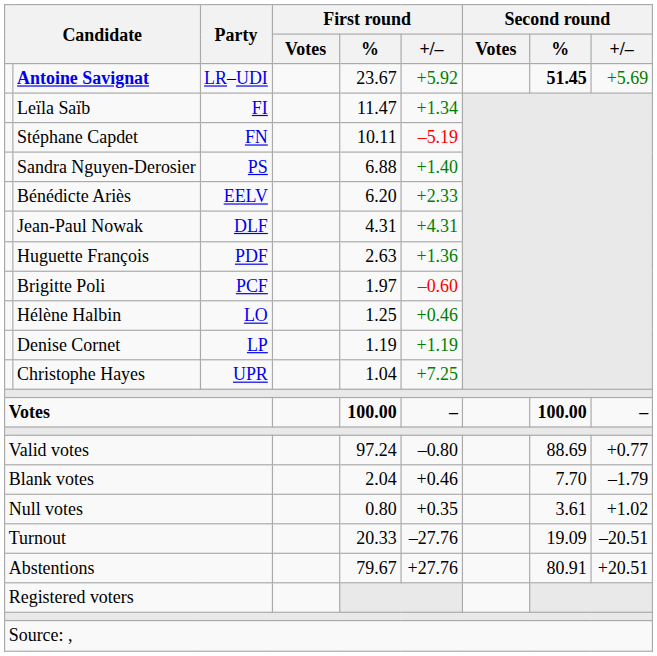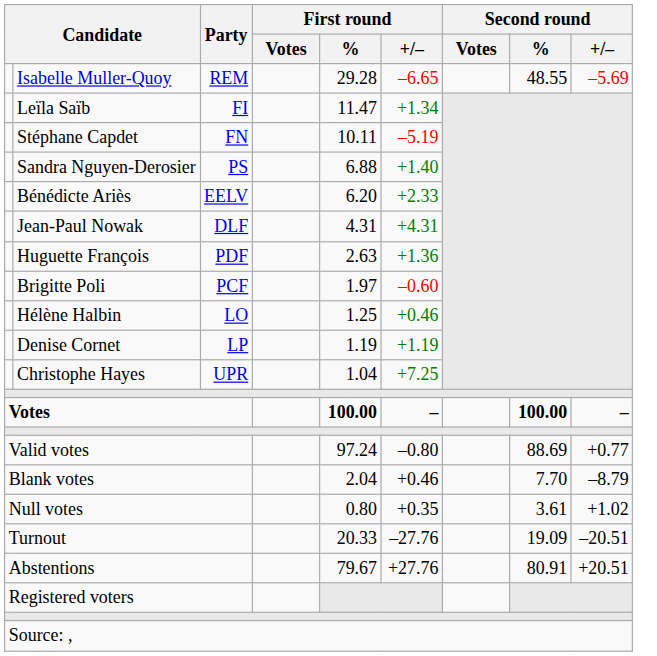+ row: (94, 78)
- row: (83, 78)
(628, 479) –1.79 -> (608, 479) –8.79
